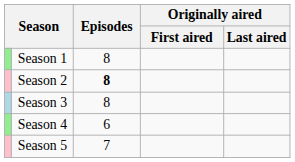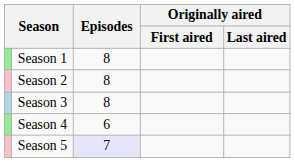(107, 80) bold -> (107, 80) normal
(107, 146) no background -> (107, 146) lavender background
